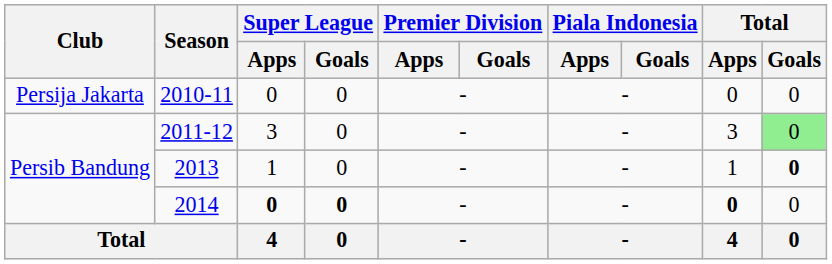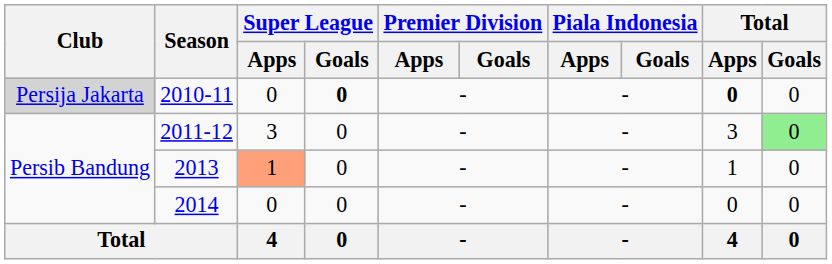(80, 95) no background -> (80, 95) lightgrey background
(342, 95) normal -> (342, 95) bold
(732, 95) normal -> (732, 95) bold
(272, 168) no background -> (272, 168) lightsalmon background
(794, 168) bold -> (794, 168) normal
(272, 204) bold -> (272, 204) normal
(342, 204) bold -> (342, 204) normal
(732, 204) bold -> (732, 204) normal
